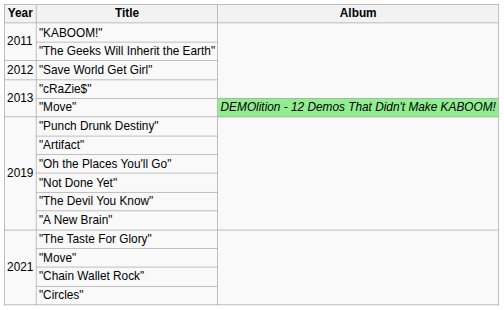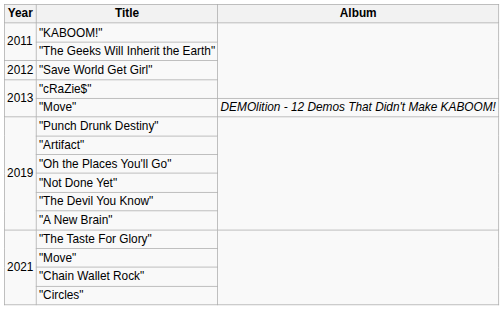(358, 107) lightgreen background -> (358, 107) no background
